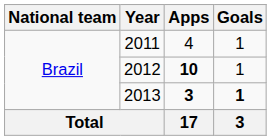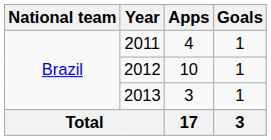(189, 69) bold -> (189, 69) normal
(189, 95) bold -> (189, 95) normal
(240, 95) bold -> (240, 95) normal
